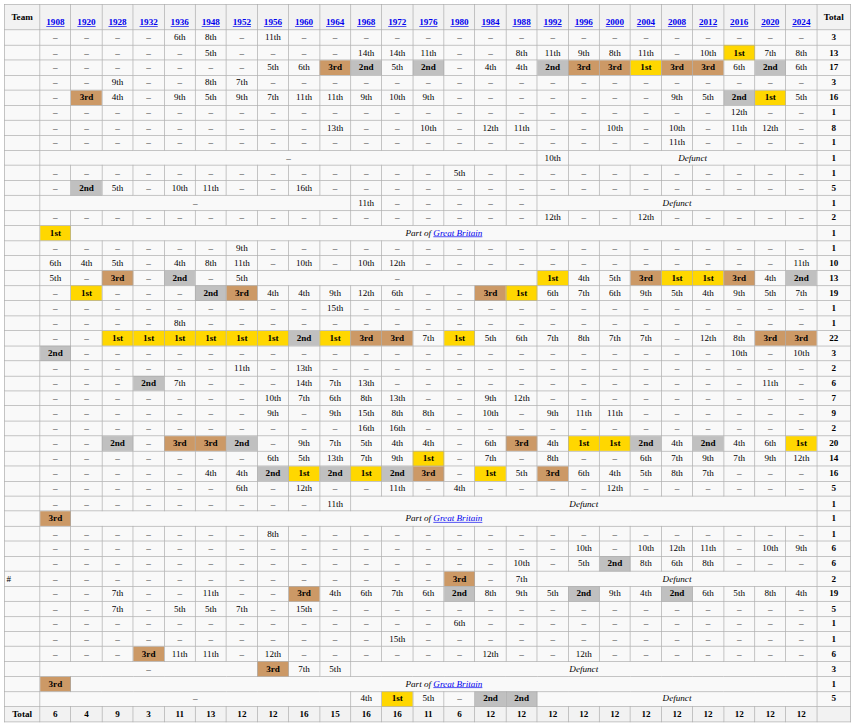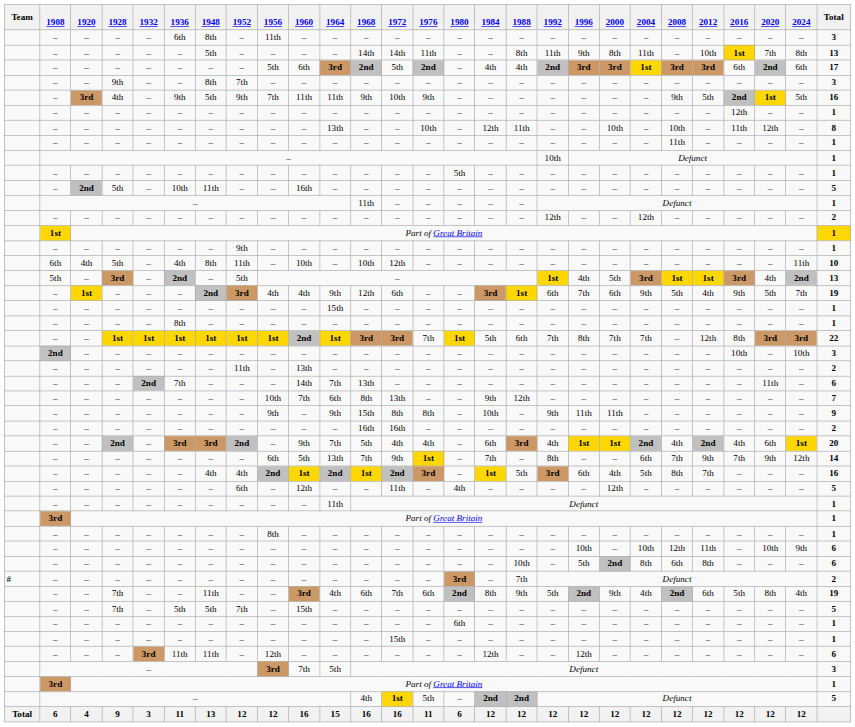(834, 232) no background -> (834, 232) gold background
